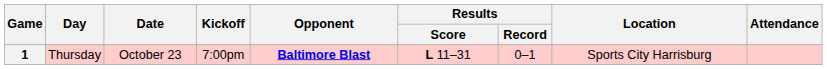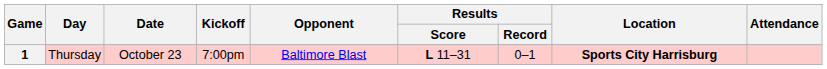(324, 54) bold -> (324, 54) normal
(649, 54) normal -> (649, 54) bold
